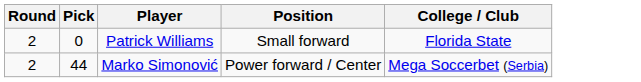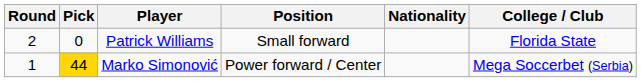+ column: (427, 16)
(32, 64) 2 -> (32, 64) 1
(79, 64) no background -> (79, 64) gold background
